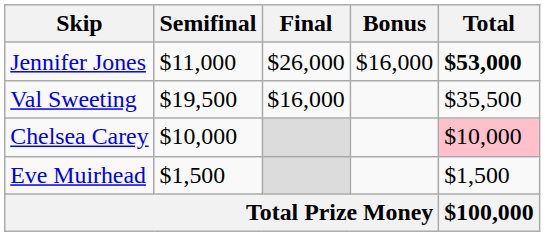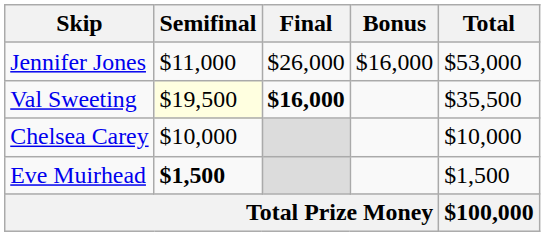(483, 61) bold -> (483, 61) normal
(198, 99) no background -> (198, 99) lightyellow background
(306, 99) normal -> (306, 99) bold
(483, 136) pink background -> (483, 136) no background
(192, 174) normal -> (192, 174) bold
